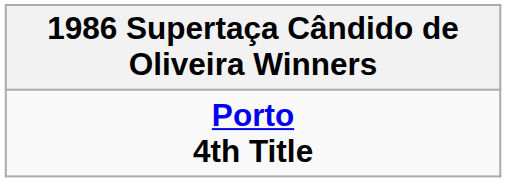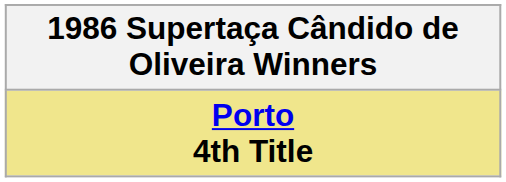(253, 132) no background -> (253, 132) khaki background
